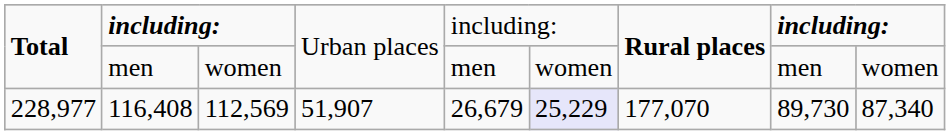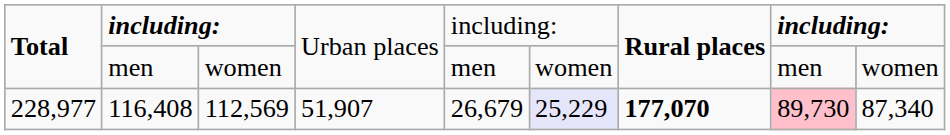(667, 108) normal -> (667, 108) bold
(813, 108) no background -> (813, 108) pink background
